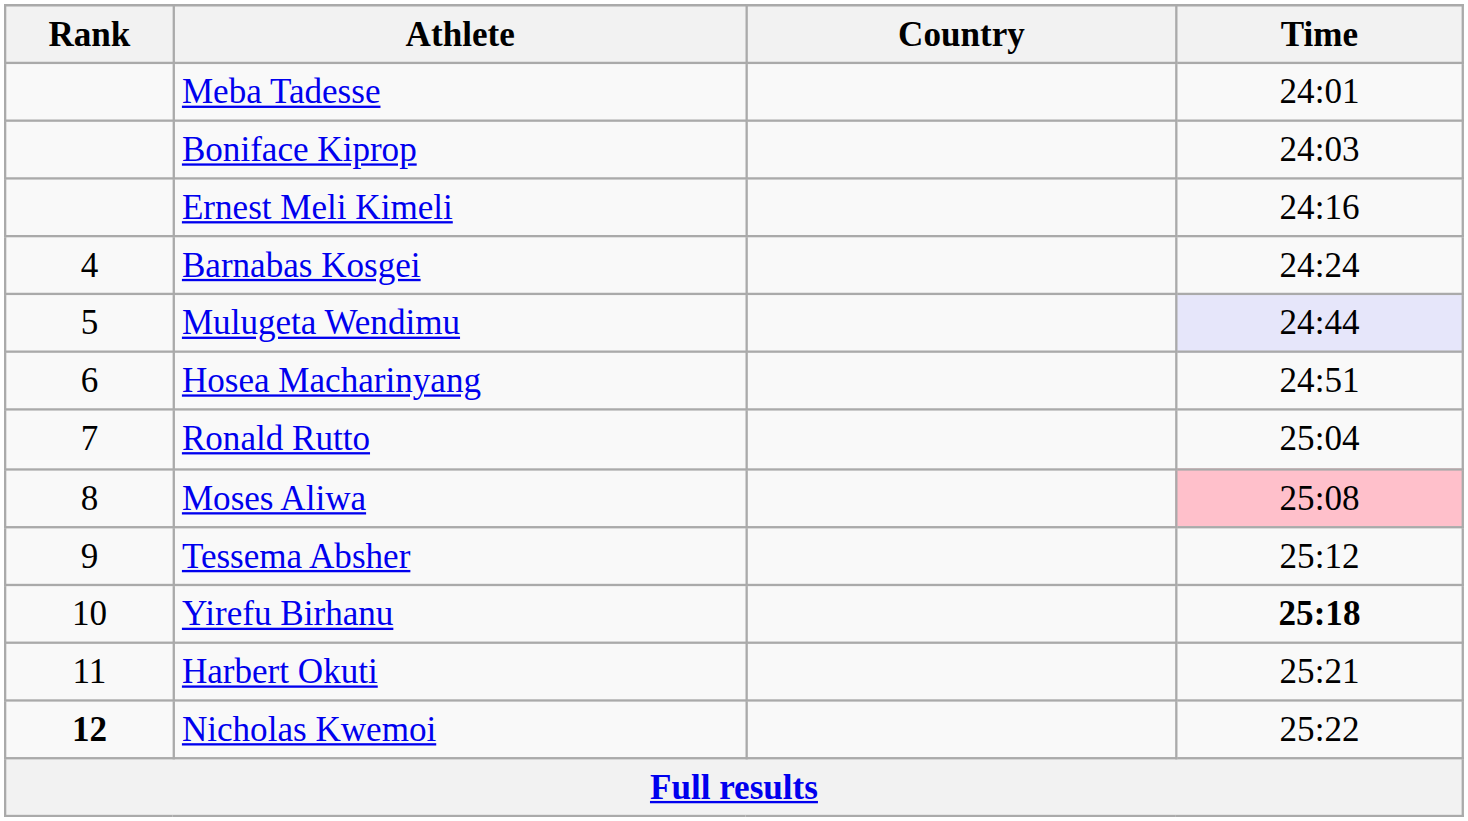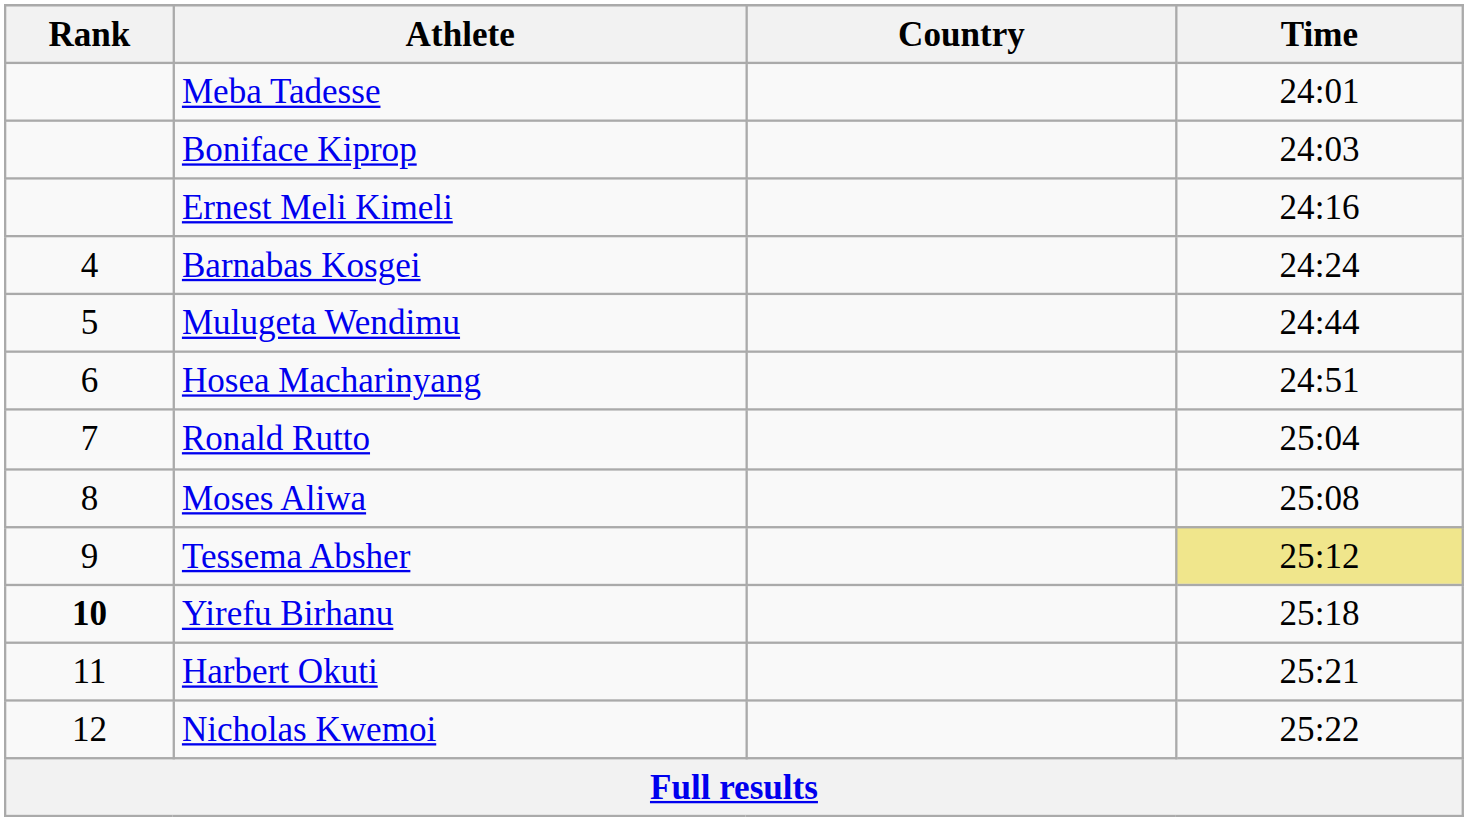(1320, 323) lavender background -> (1320, 323) no background
(1320, 496) pink background -> (1320, 496) no background
(1320, 554) no background -> (1320, 554) khaki background
(89, 612) normal -> (89, 612) bold
(1320, 612) bold -> (1320, 612) normal
(89, 728) bold -> (89, 728) normal
